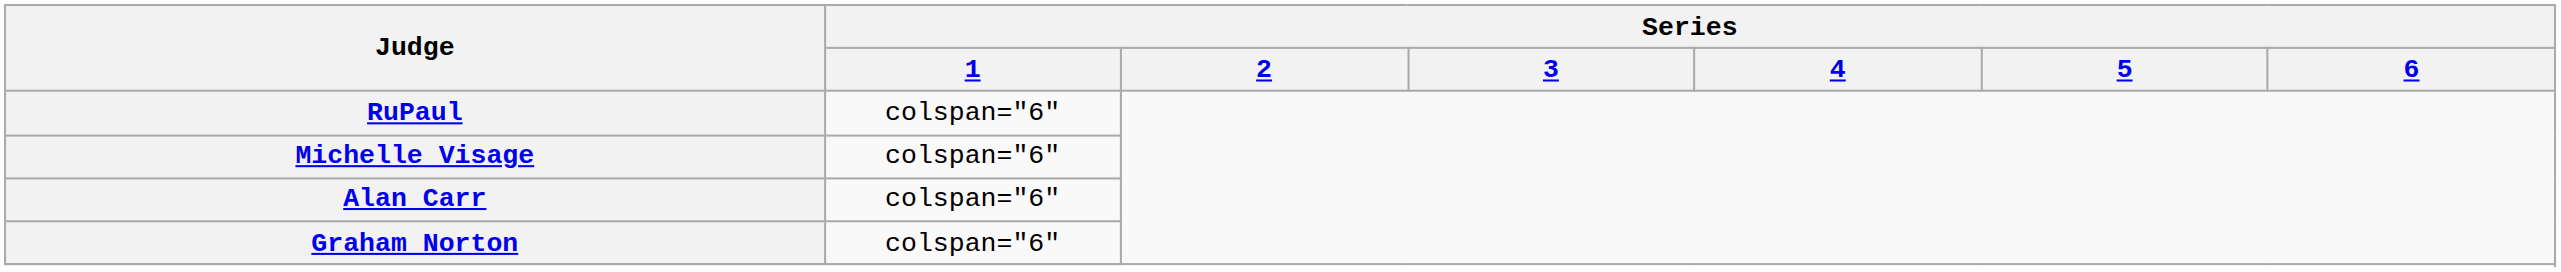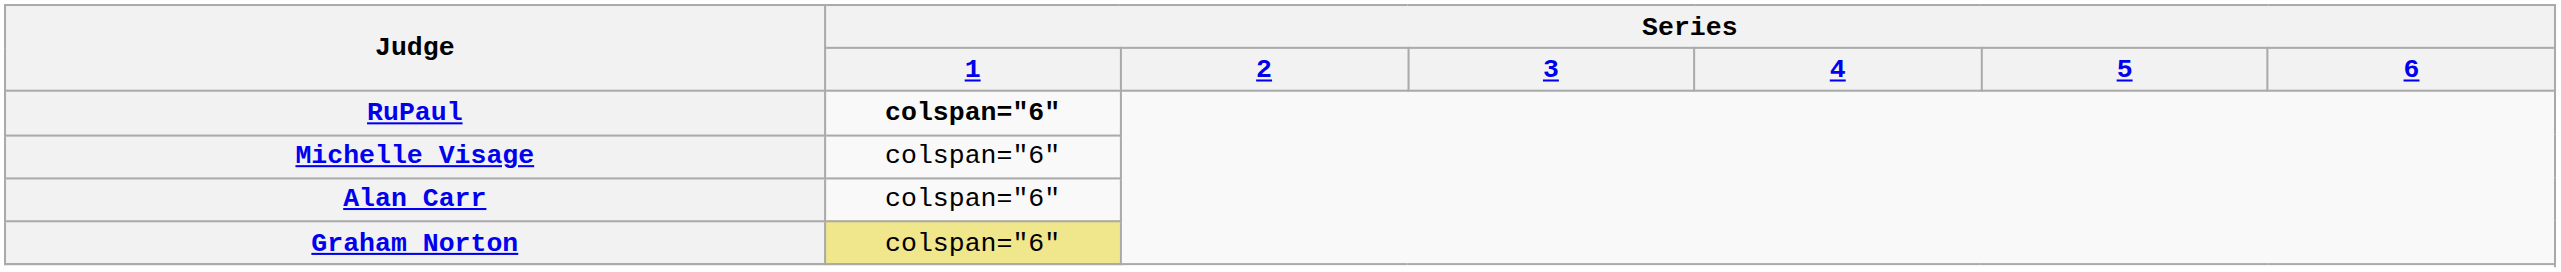(973, 113) normal -> (973, 113) bold
(973, 243) no background -> (973, 243) khaki background
